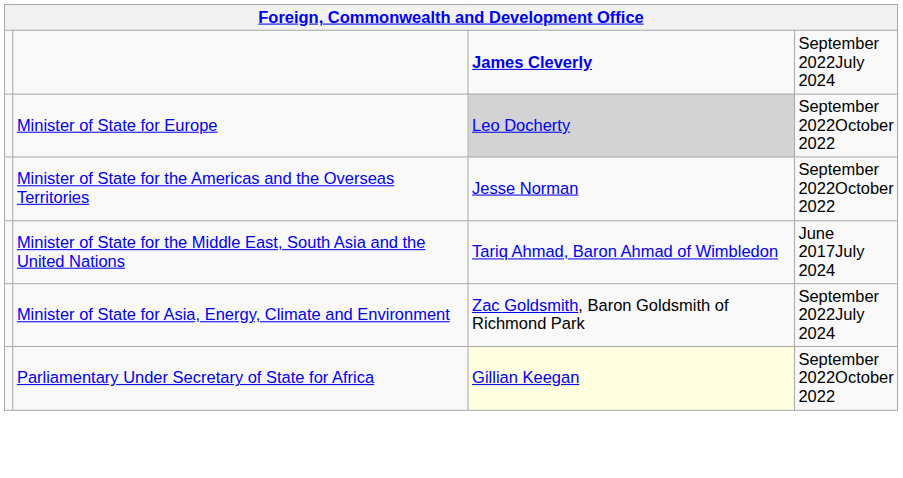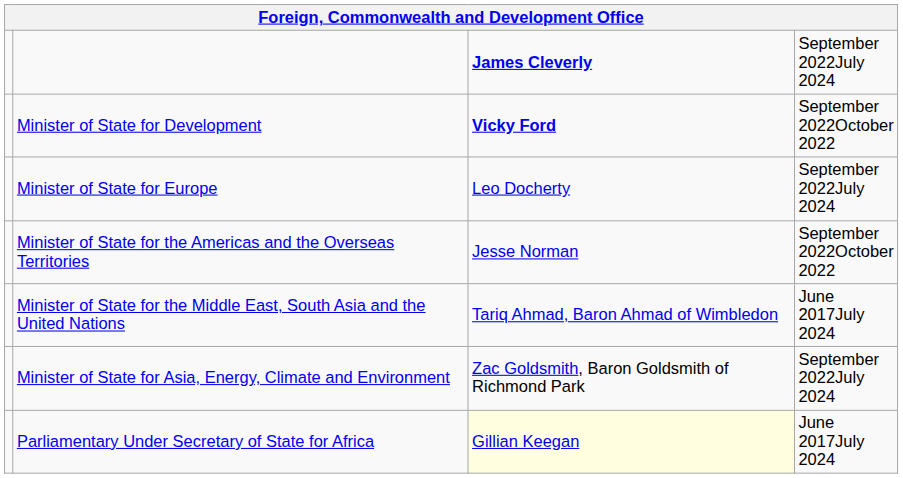+ row: (139, 125)
(521, 125) lightgrey background -> (521, 188) no background
(846, 125) September 2022October 2022 -> (839, 188) September 2022July 2024
(846, 378) September 2022October 2022 -> (831, 441) June 2017July 2024
